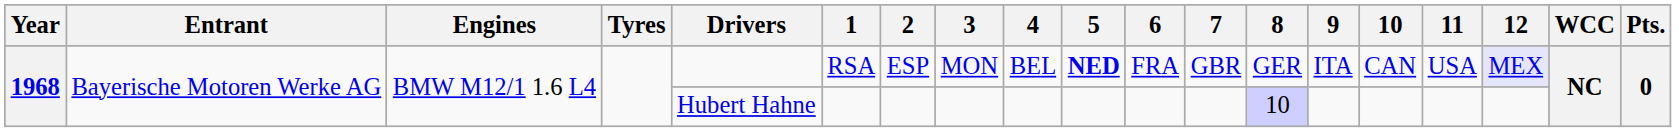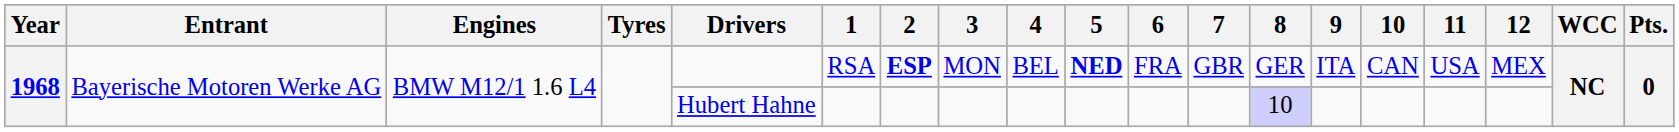(908, 65) normal -> (909, 65) bold
(1516, 65) lavender background -> (1519, 65) no background
